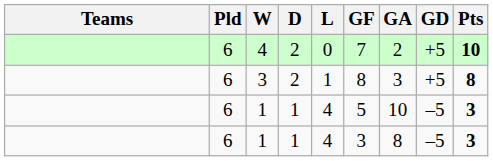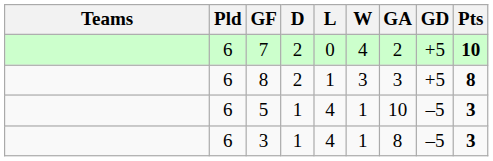columns swapped: (262, 19) <-> (361, 19)
